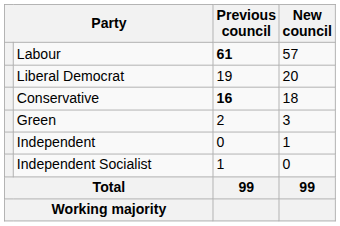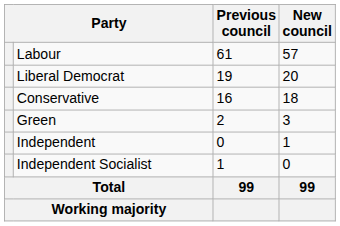(224, 53) bold -> (224, 53) normal
(224, 98) bold -> (224, 98) normal
